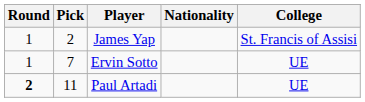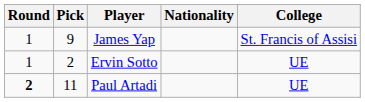(70, 39) 2 -> (70, 39) 9
(70, 62) 7 -> (70, 62) 2
